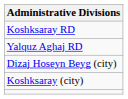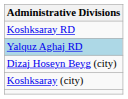(45, 47) no background -> (45, 47) lightblue background
